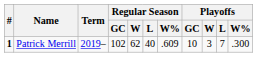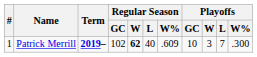(9, 44) bold -> (9, 44) normal
(93, 44) normal -> (93, 44) bold
(135, 44) normal -> (135, 44) bold
